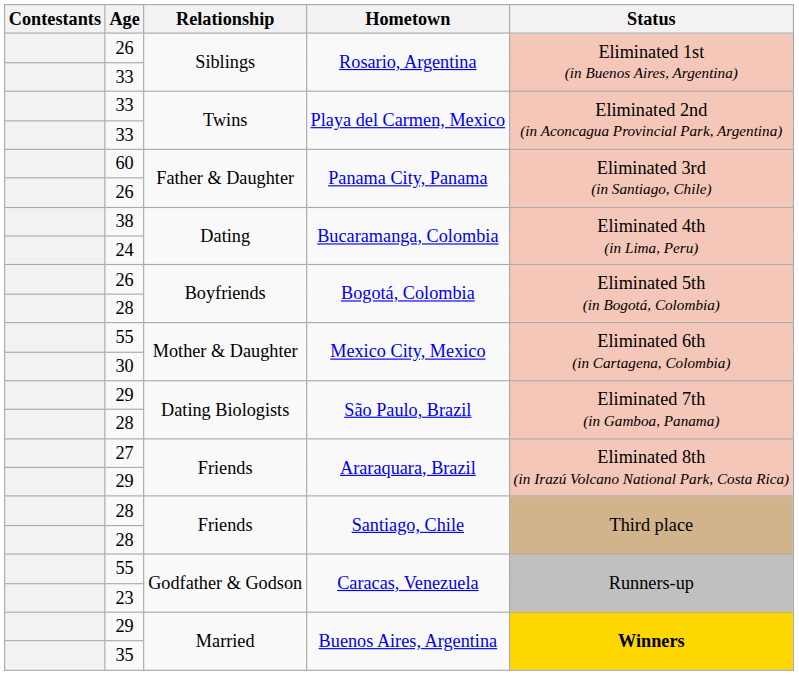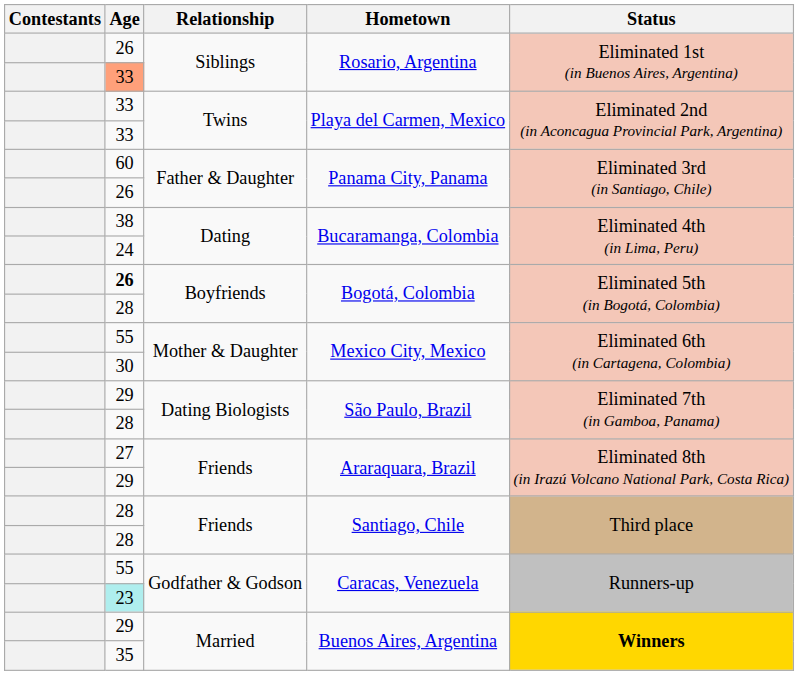(125, 76) no background -> (125, 76) lightsalmon background
(125, 279) normal -> (125, 279) bold
(125, 597) no background -> (125, 597) paleturquoise background
